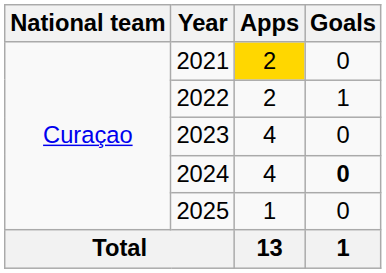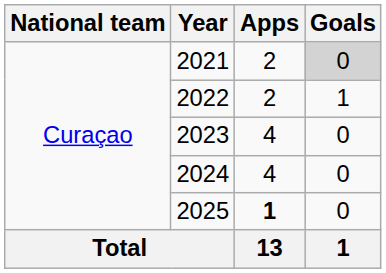(270, 60) gold background -> (270, 60) no background
(343, 60) no background -> (343, 60) lightgrey background
(343, 173) bold -> (343, 173) normal
(270, 211) normal -> (270, 211) bold
